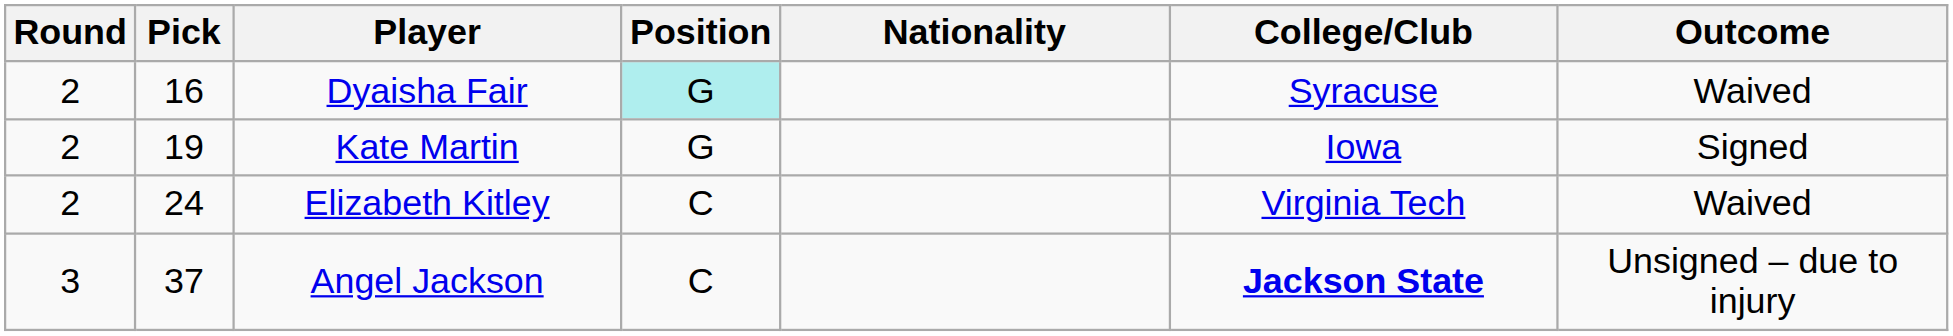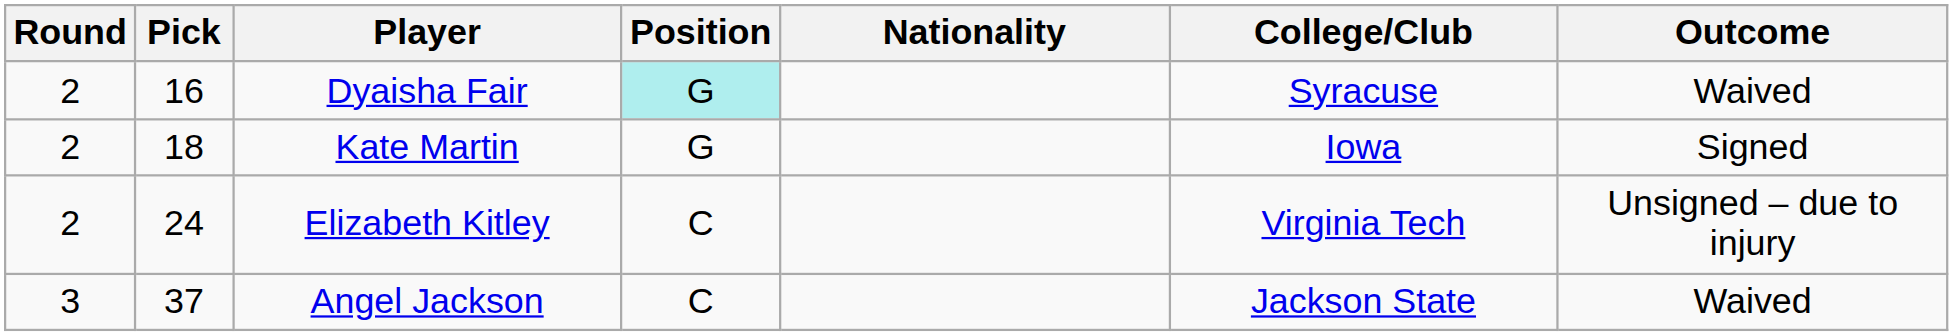(184, 146) 19 -> (184, 146) 18
(1753, 203) Waived -> (1753, 223) Unsigned – due to injury
(1363, 280) bold -> (1363, 300) normal
(1753, 280) Unsigned – due to injury -> (1753, 300) Waived
